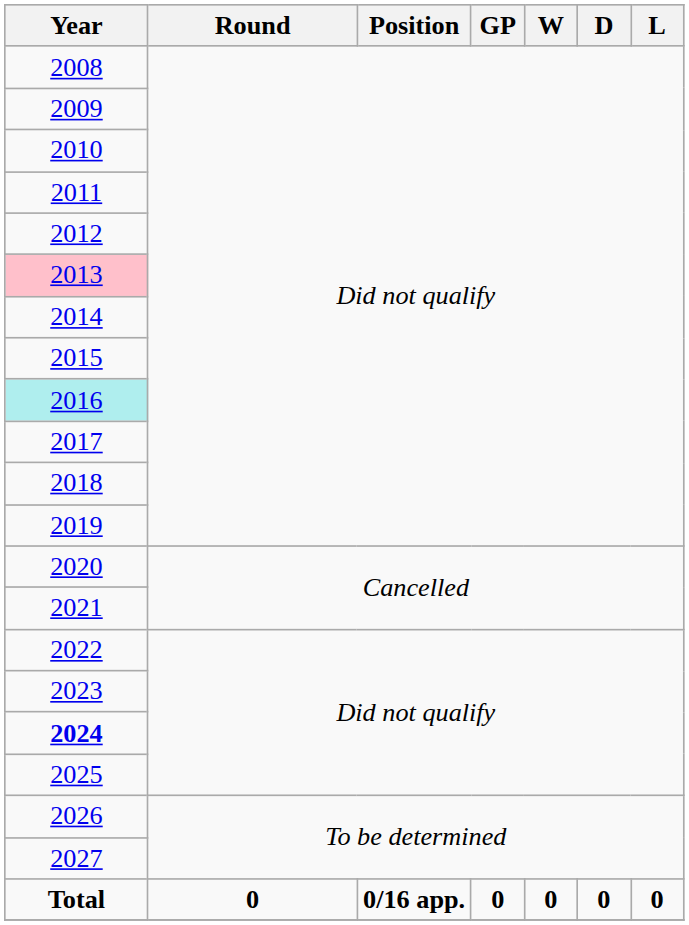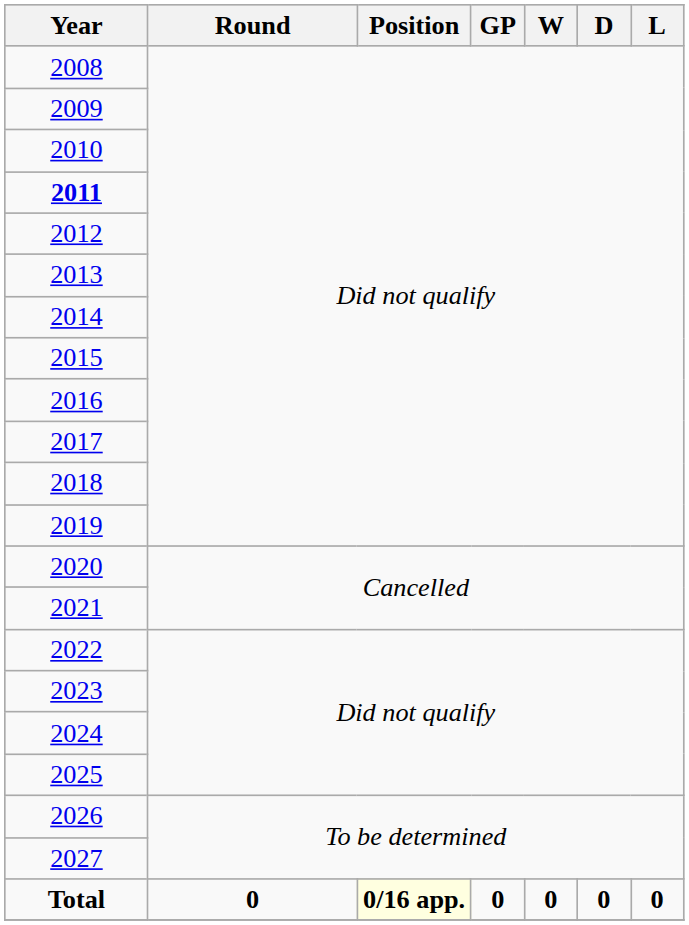(76, 191) normal -> (76, 191) bold
(76, 274) pink background -> (76, 274) no background
(76, 399) paleturquoise background -> (76, 399) no background
(76, 732) bold -> (76, 732) normal
(414, 899) no background -> (414, 899) lightyellow background
